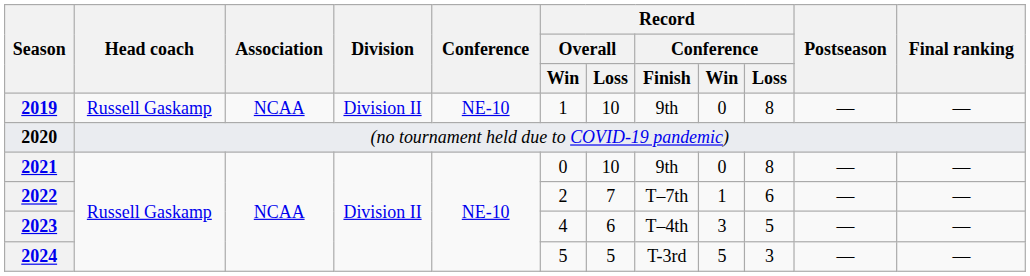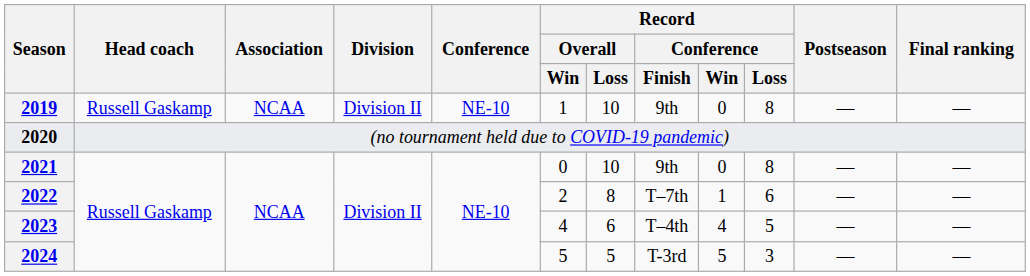(611, 196) 7 -> (611, 196) 8
(722, 226) 3 -> (722, 226) 4
